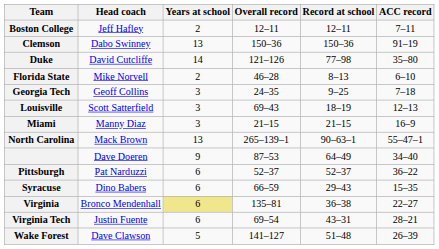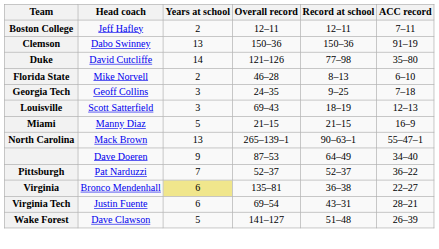(198, 124) 3 -> (198, 124) 5
(198, 172) 6 -> (198, 172) 7
- row: (41, 188)
